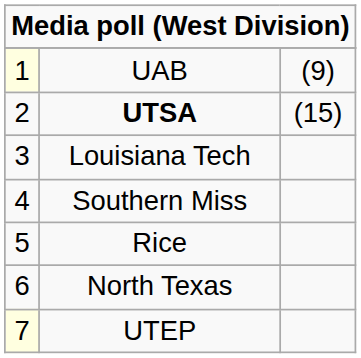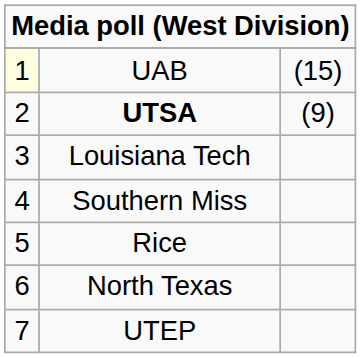(318, 69) (9) -> (318, 69) (15)
(318, 113) (15) -> (318, 113) (9)
(22, 330) lightyellow background -> (22, 330) no background
